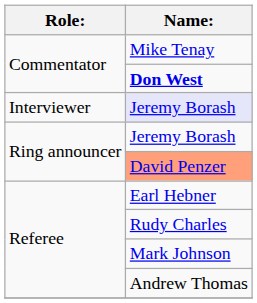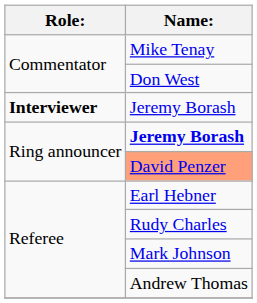(166, 78) bold -> (165, 78) normal
(50, 107) normal -> (53, 107) bold
(183, 107) lavender background -> (183, 107) no background
(183, 136) normal -> (187, 136) bold
